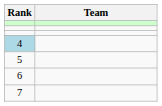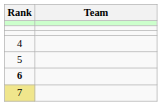(20, 43) lightblue background -> (20, 43) no background
(20, 76) normal -> (20, 76) bold
(20, 93) no background -> (20, 93) khaki background
